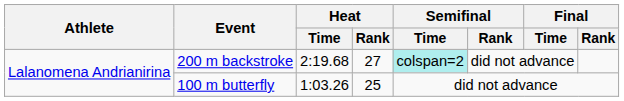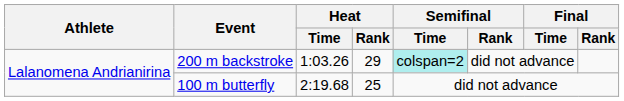(324, 62) 2:19.68 -> (324, 62) 1:03.26
(373, 62) 27 -> (373, 62) 29
(324, 85) 1:03.26 -> (324, 85) 2:19.68
